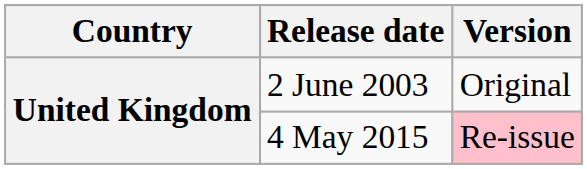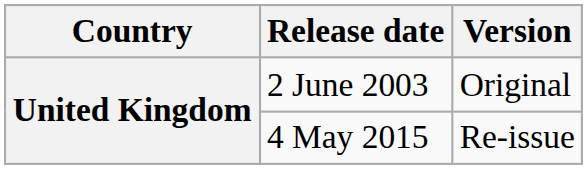(517, 137) pink background -> (517, 137) no background
